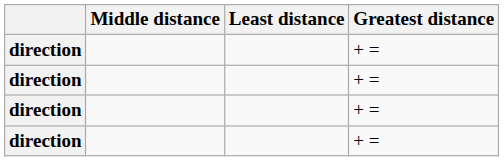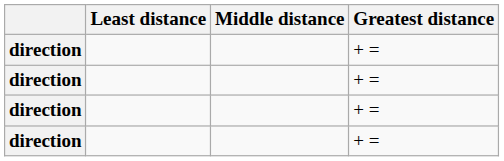columns swapped: (287, 19) <-> (155, 19)
